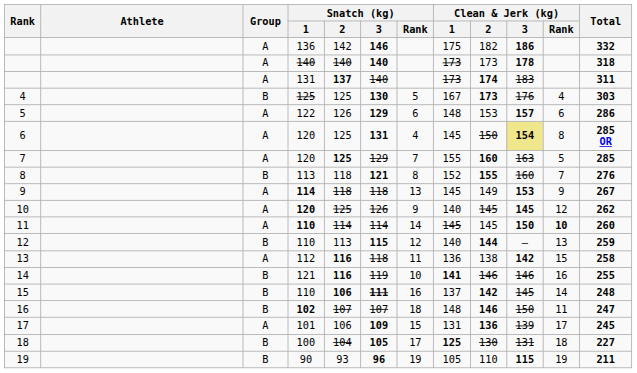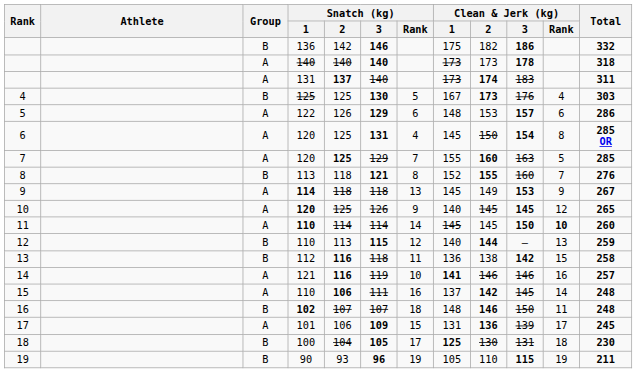(265, 46) A -> (265, 46) B
(525, 136) khaki background -> (525, 136) no background
(606, 209) 262 -> (606, 209) 265
(265, 259) A -> (265, 259) B
(265, 276) B -> (265, 276) A
(606, 276) 255 -> (606, 276) 257
(265, 292) B -> (265, 292) A
(379, 292) bold -> (379, 292) normal
(606, 309) 247 -> (606, 309) 248
(606, 343) 227 -> (606, 343) 230
